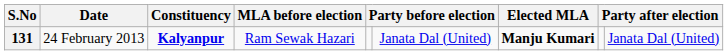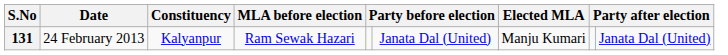(191, 38) bold -> (191, 38) normal
(548, 38) bold -> (544, 38) normal
